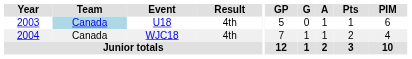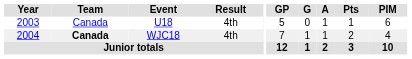(90, 23) lightblue background -> (90, 23) no background
(90, 35) normal -> (90, 35) bold
